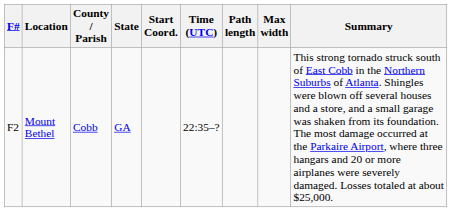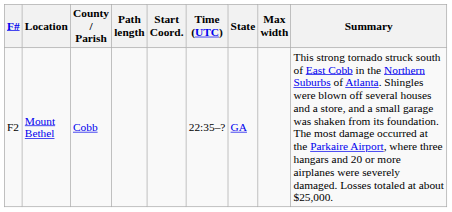columns swapped: (127, 26) <-> (240, 26)
